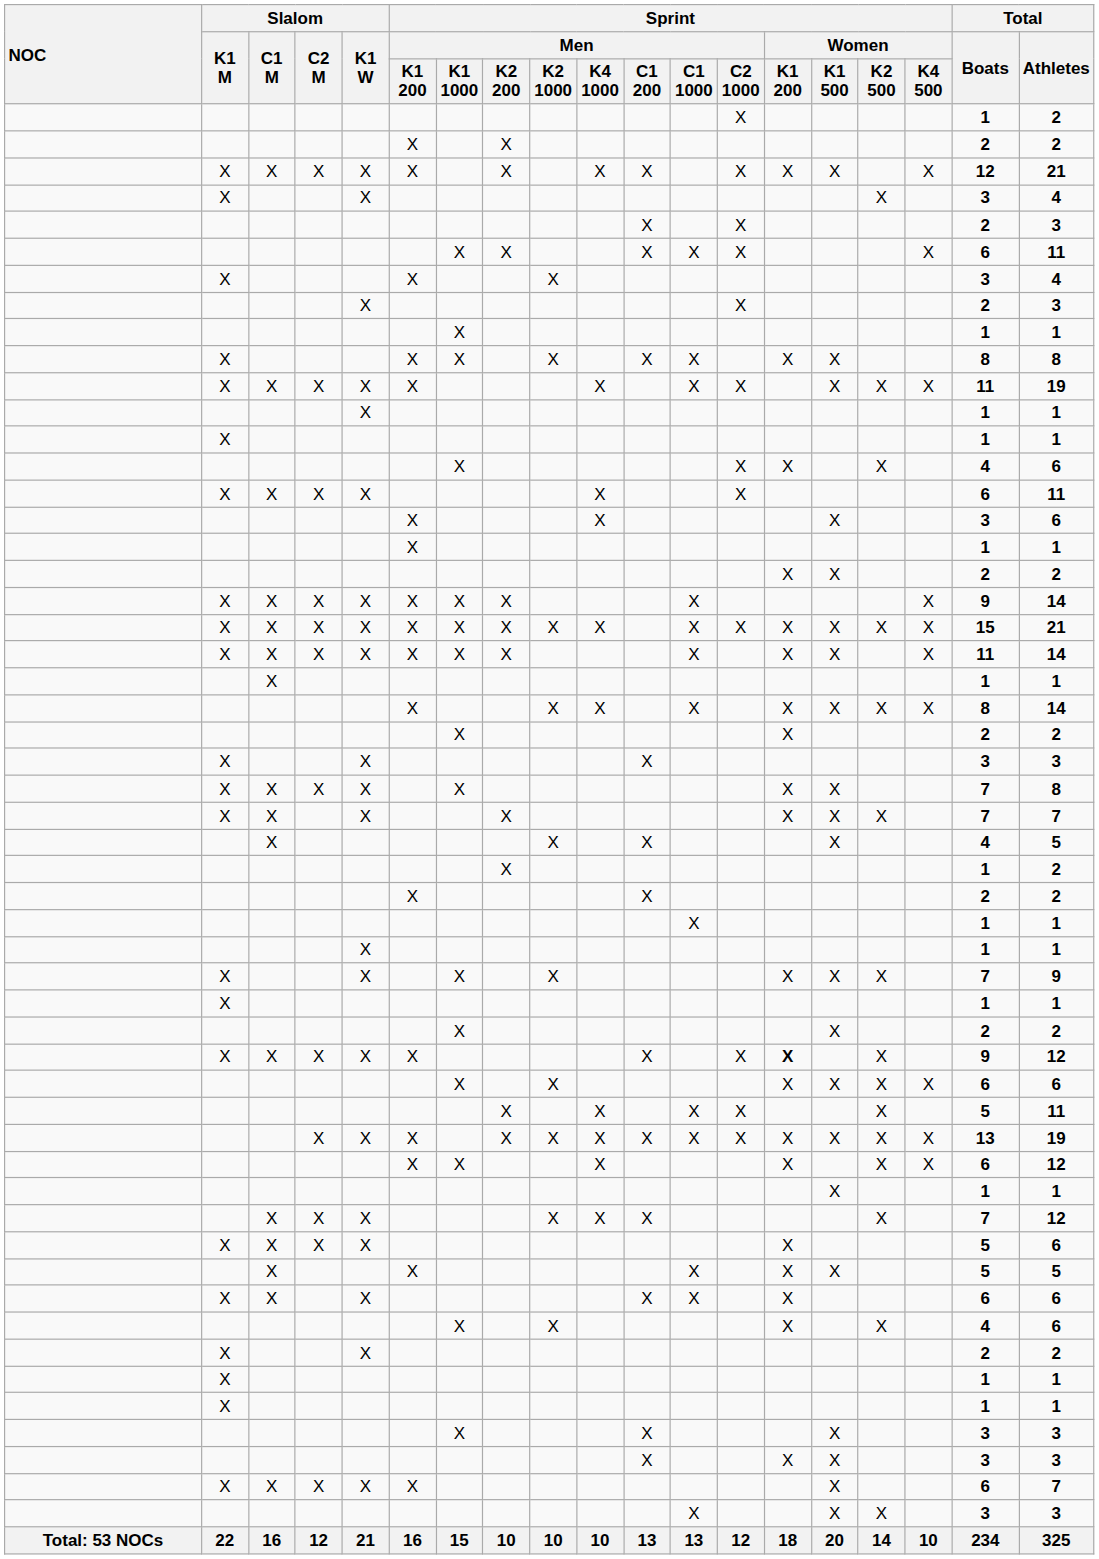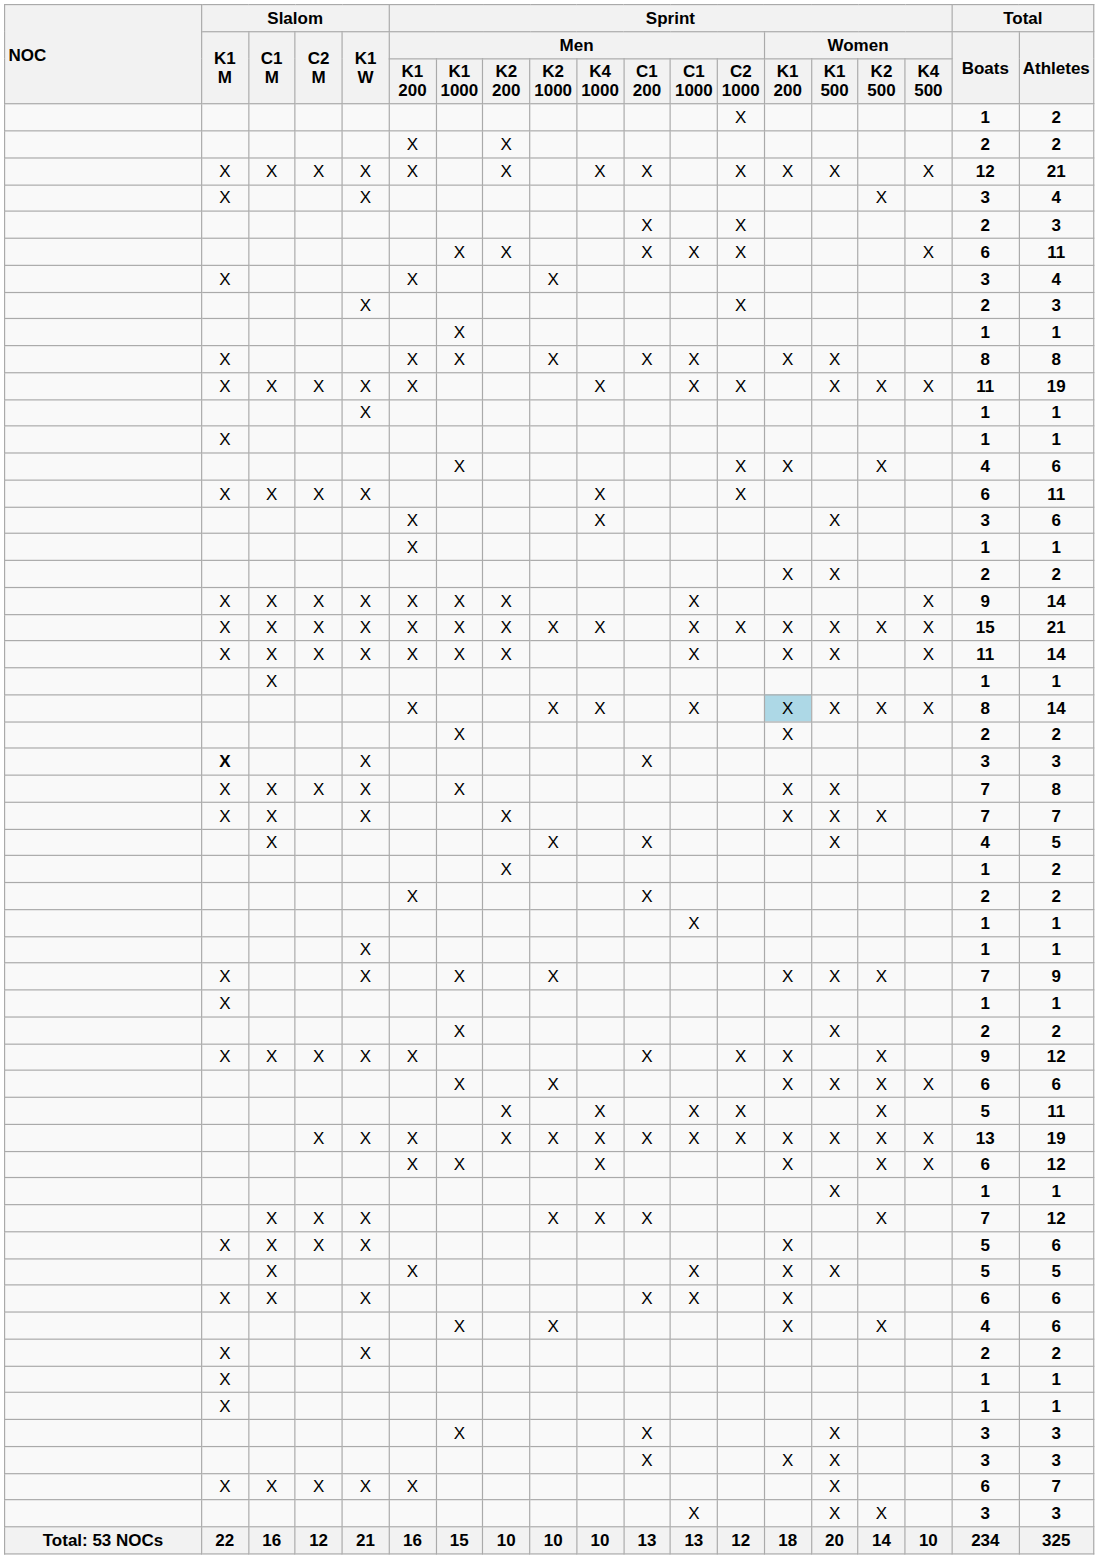(788, 708) no background -> (788, 708) lightblue background
(225, 762) normal -> (225, 762) bold
(788, 1057) bold -> (788, 1057) normal
